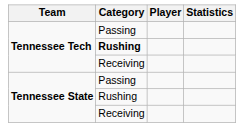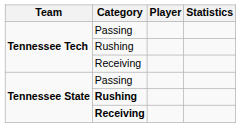(119, 46) bold -> (114, 46) normal
(118, 97) normal -> (116, 97) bold
(122, 113) normal -> (120, 113) bold
